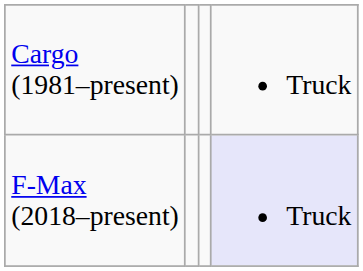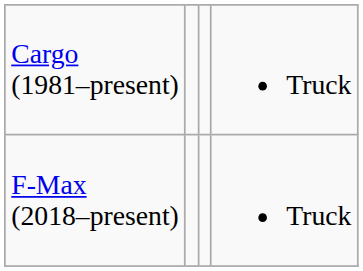(284, 216) lavender background -> (284, 216) no background
